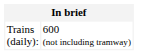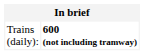(87, 35) normal -> (90, 35) bold
